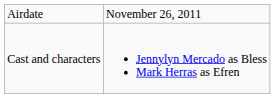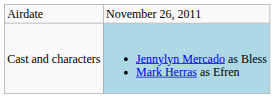(186, 65) no background -> (186, 65) lightblue background
